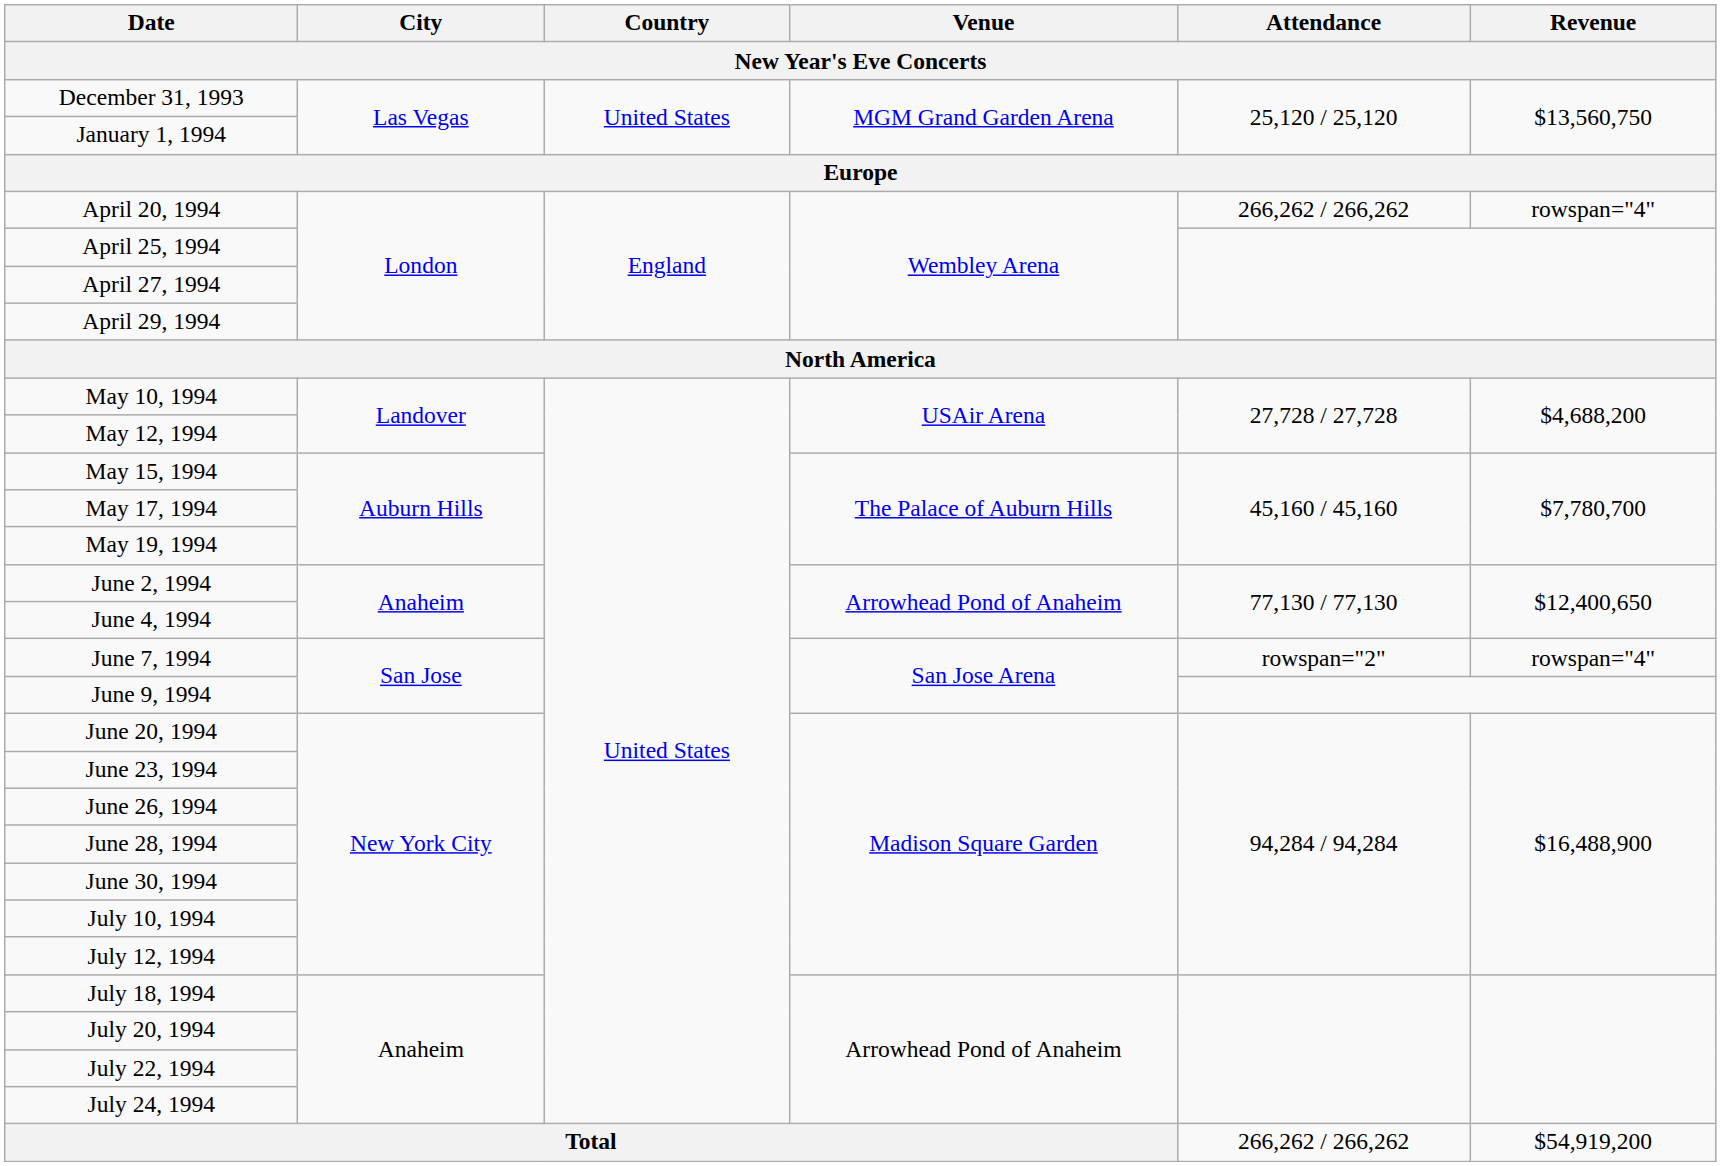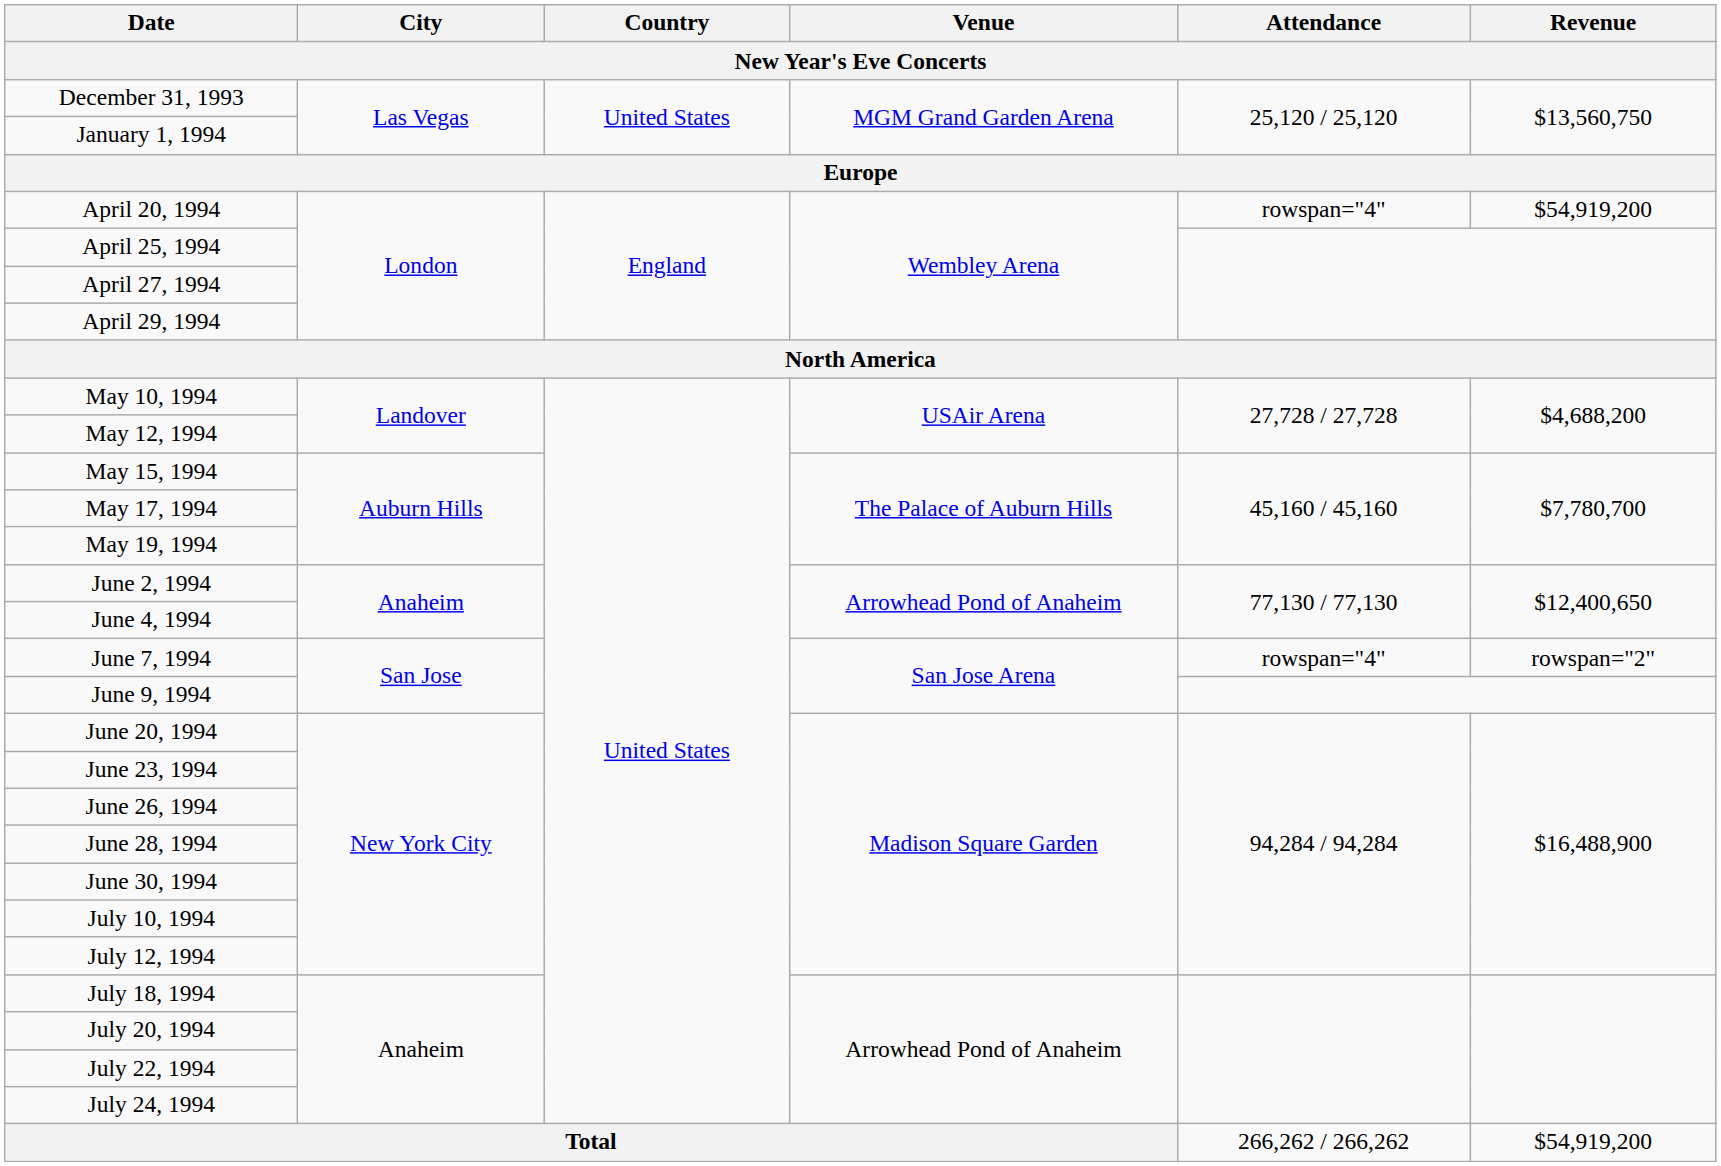(1324, 209) 266,262 / 266,262 -> (1324, 209) rowspan="4"
(1593, 209) rowspan="4" -> (1593, 209) $54,919,200
(1324, 657) rowspan="2" -> (1324, 657) rowspan="4"
(1593, 657) rowspan="4" -> (1593, 657) rowspan="2"
